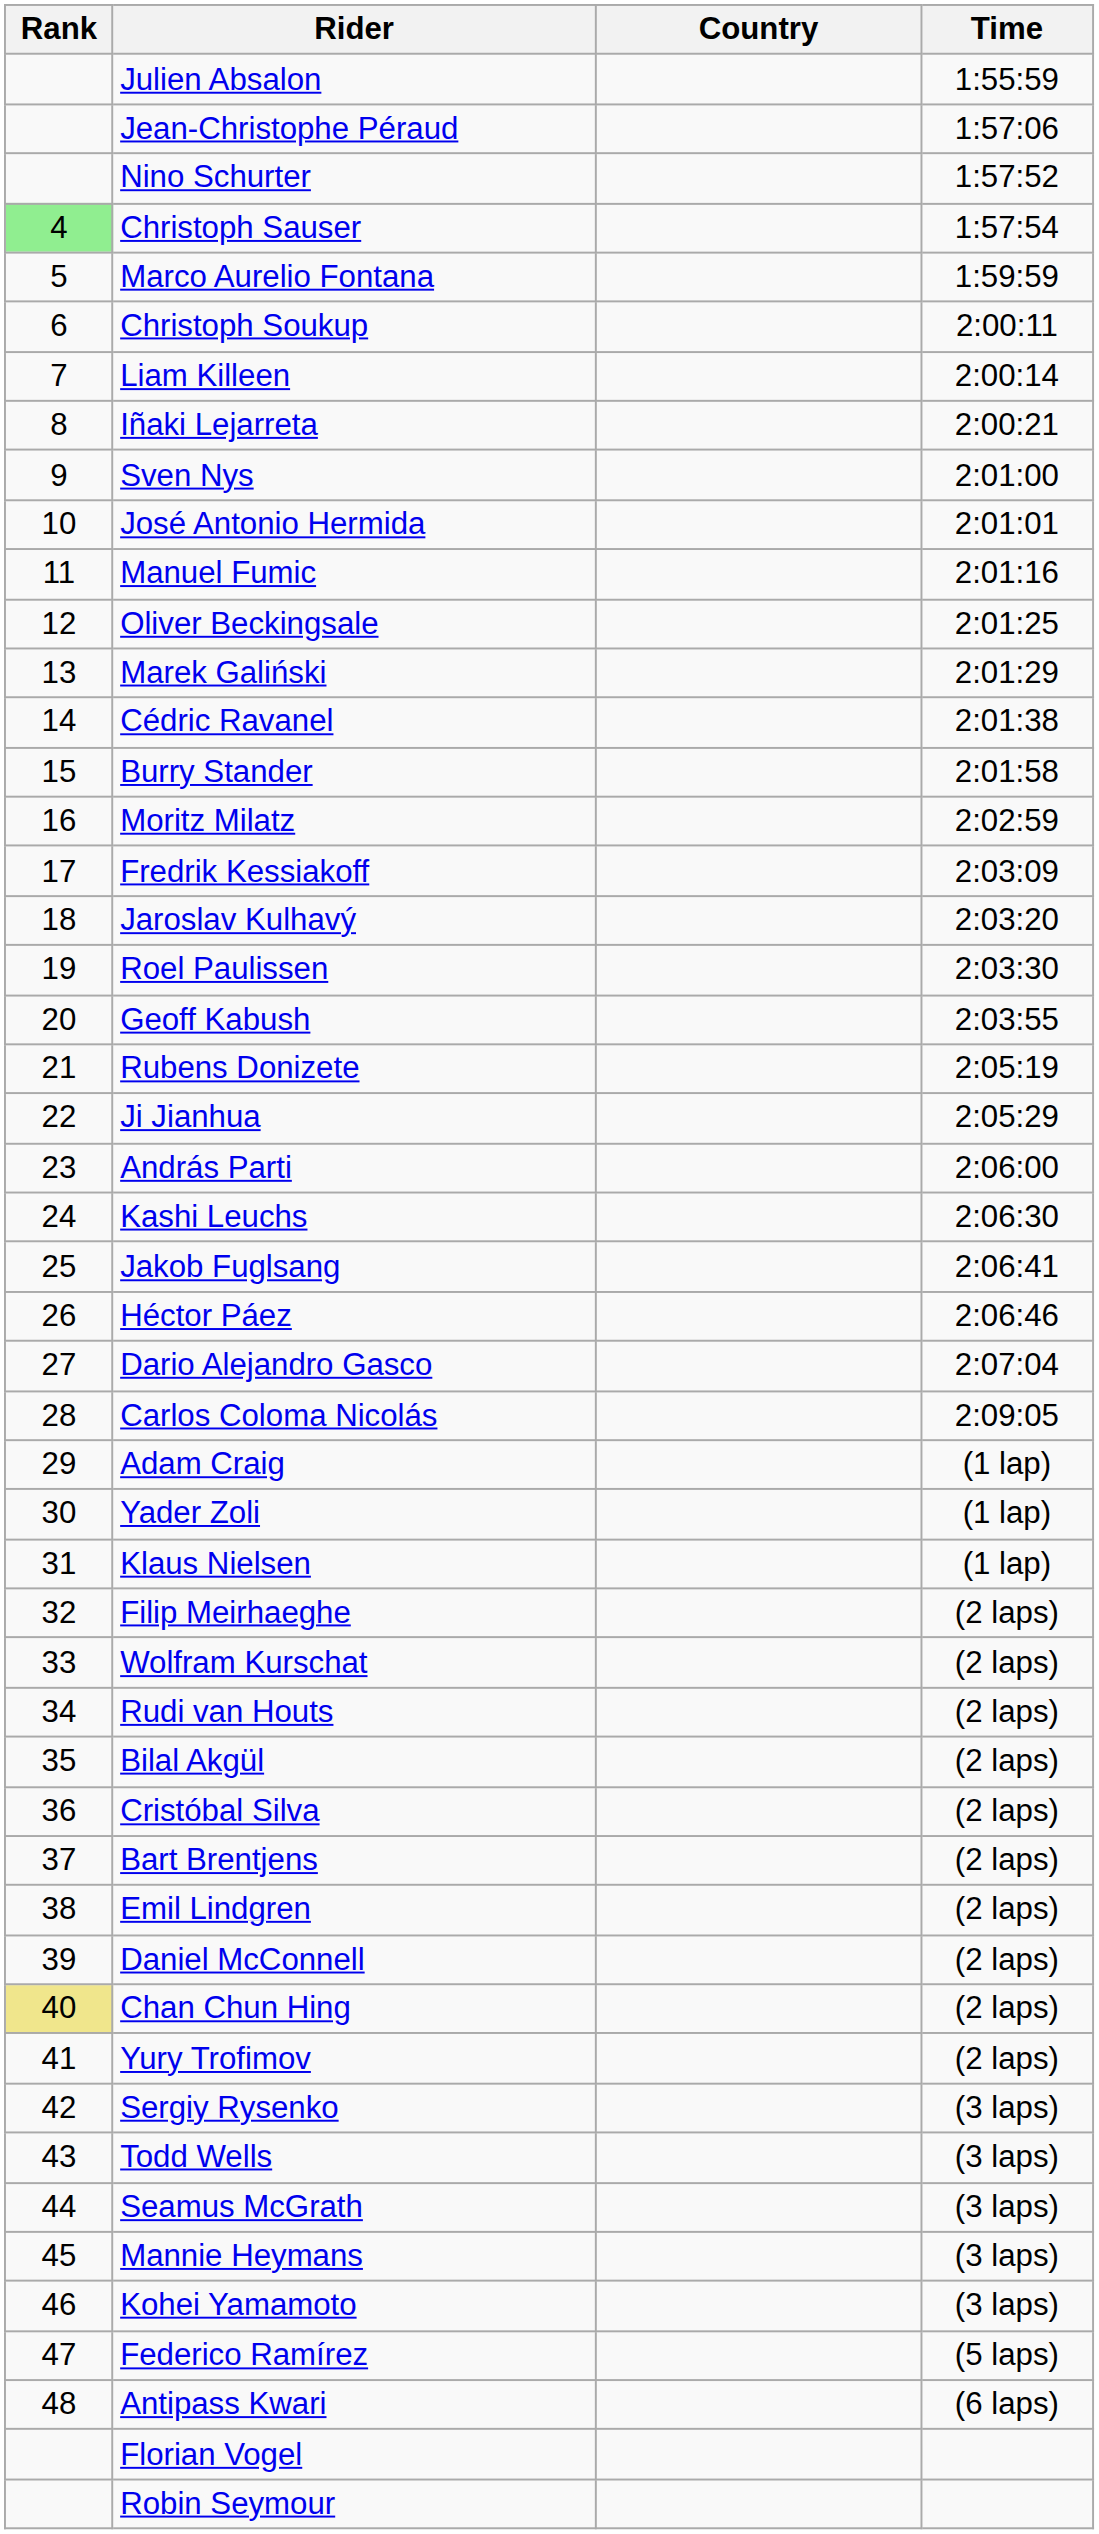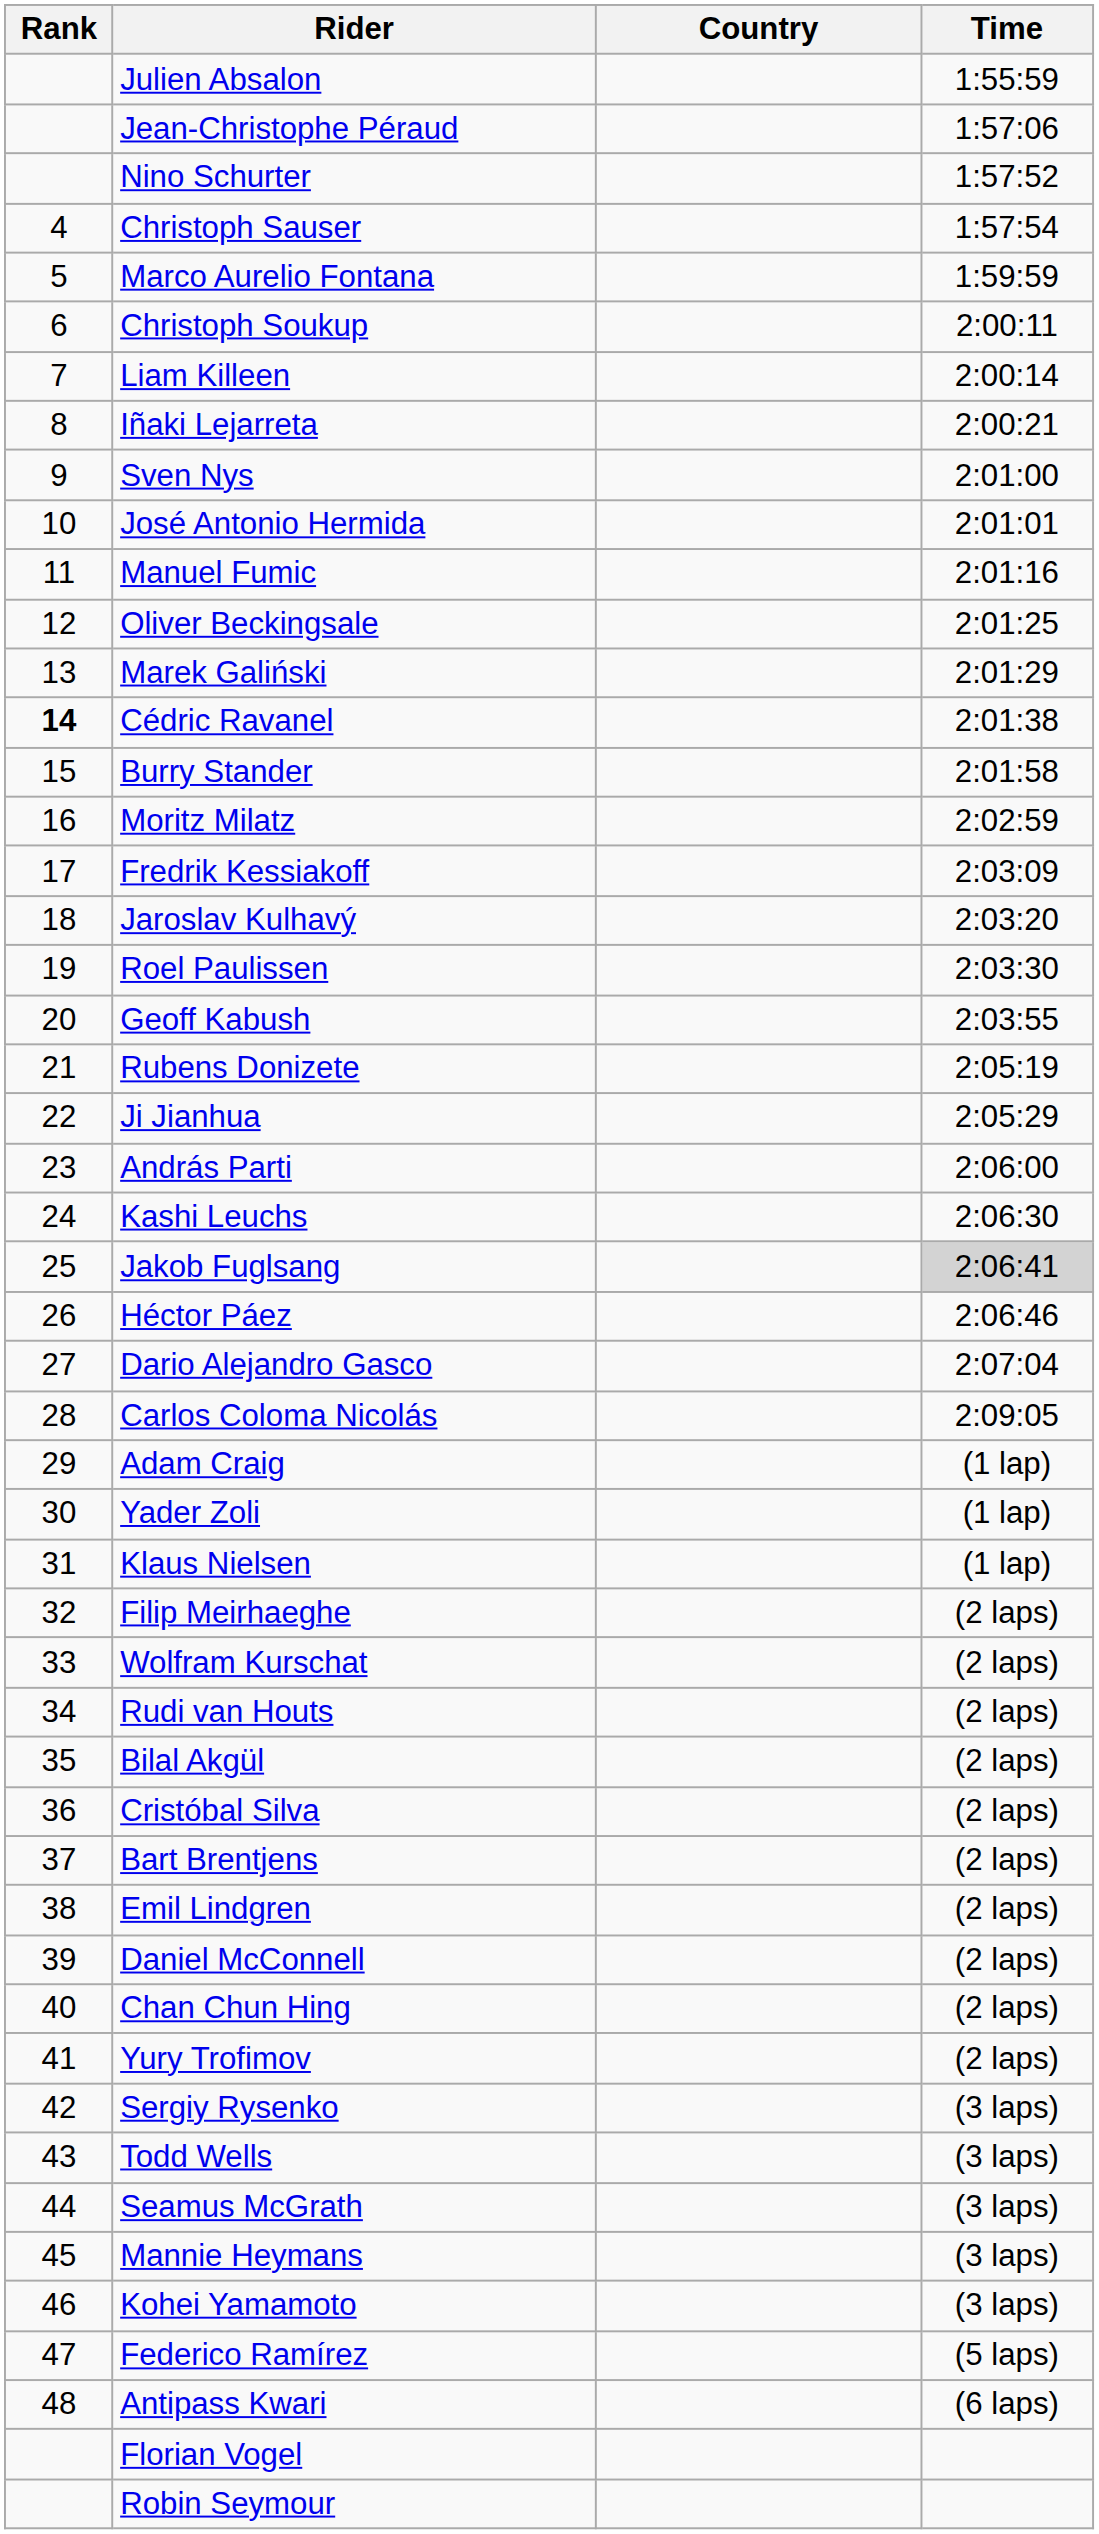(59, 227) lightgreen background -> (59, 227) no background
(59, 721) normal -> (59, 721) bold
(1007, 1266) no background -> (1007, 1266) lightgrey background
(59, 2008) khaki background -> (59, 2008) no background
